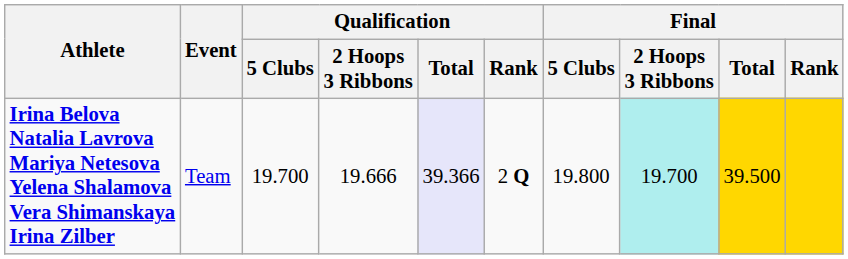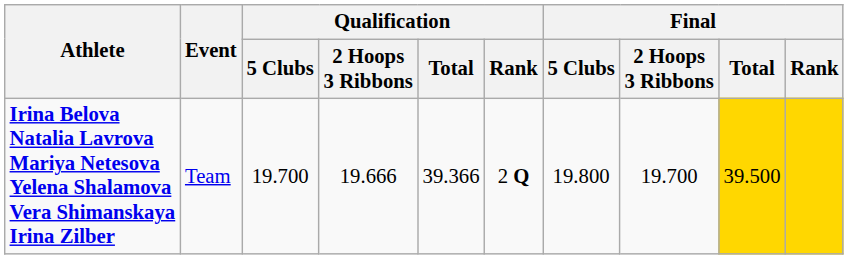(451, 176) lavender background -> (451, 176) no background
(669, 176) paleturquoise background -> (669, 176) no background
